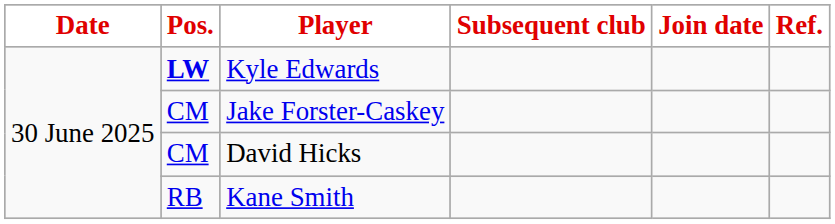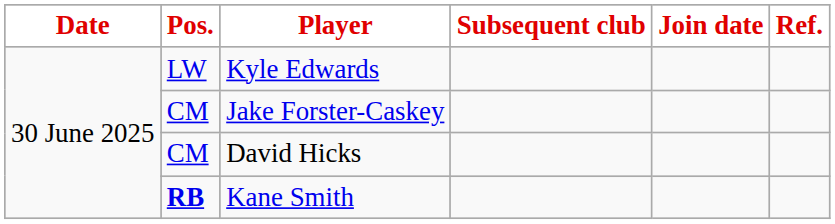(188, 68) bold -> (187, 68) normal
(185, 196) normal -> (185, 196) bold
